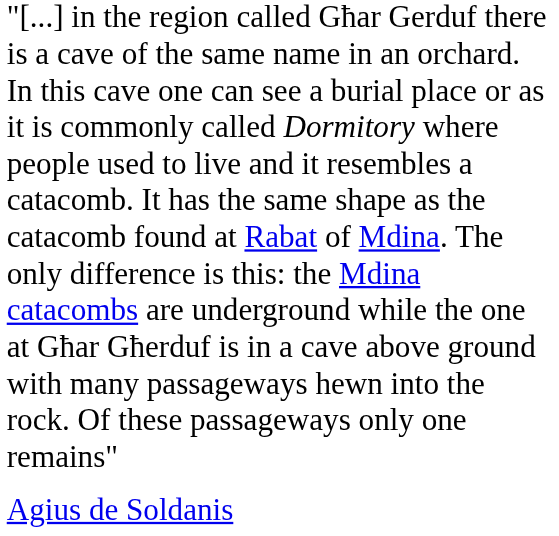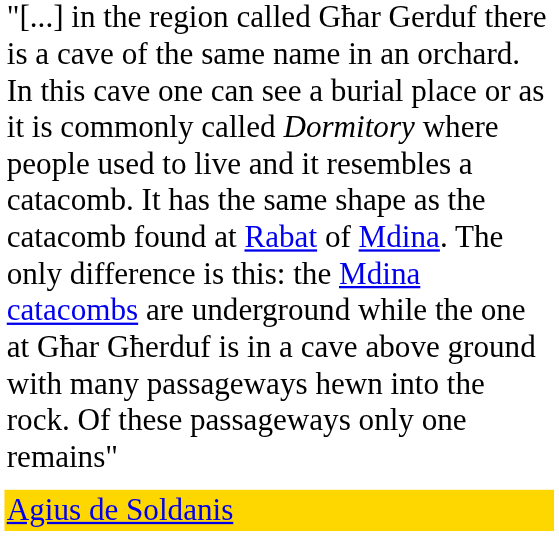(120, 509) no background -> (120, 509) gold background
